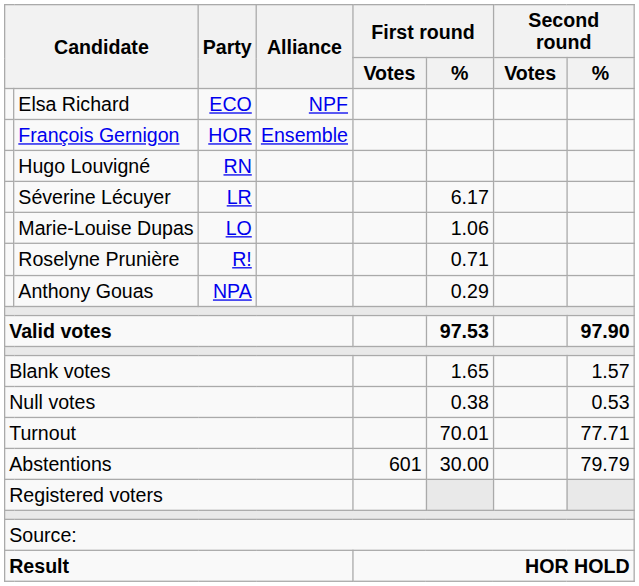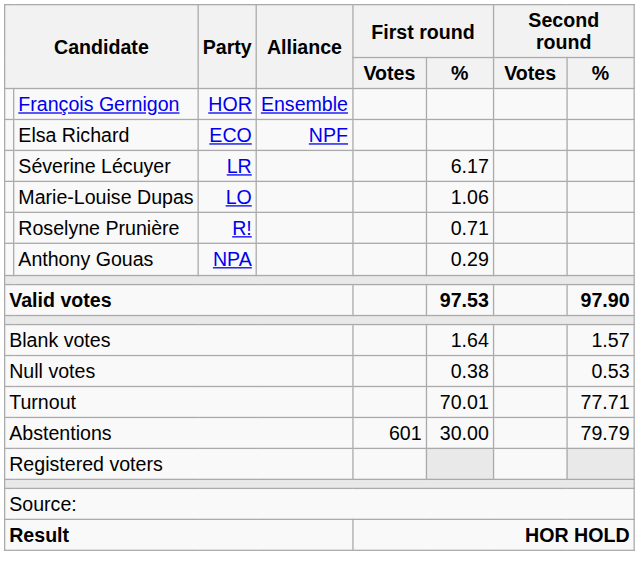rows swapped: (99, 135) <-> (74, 104)
- row: (84, 166)
(470, 371) 1.65 -> (470, 340) 1.64
